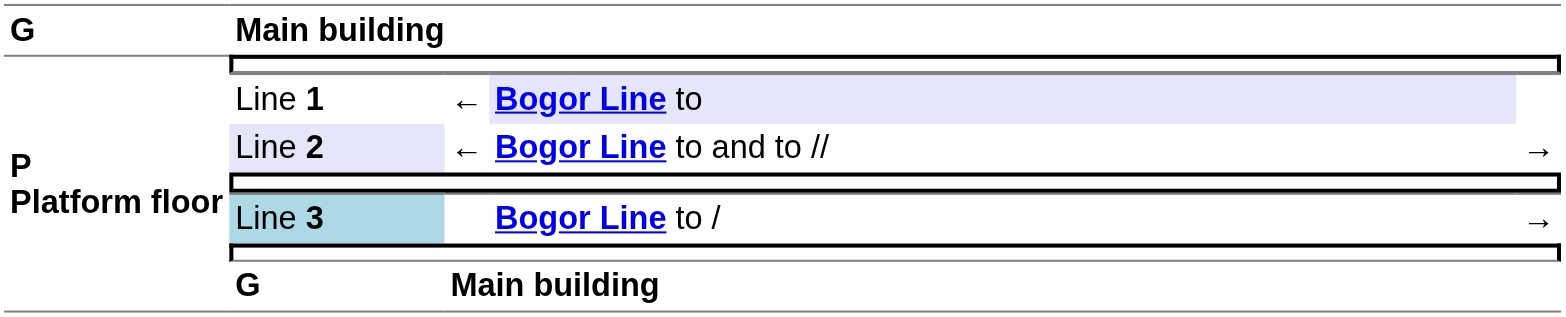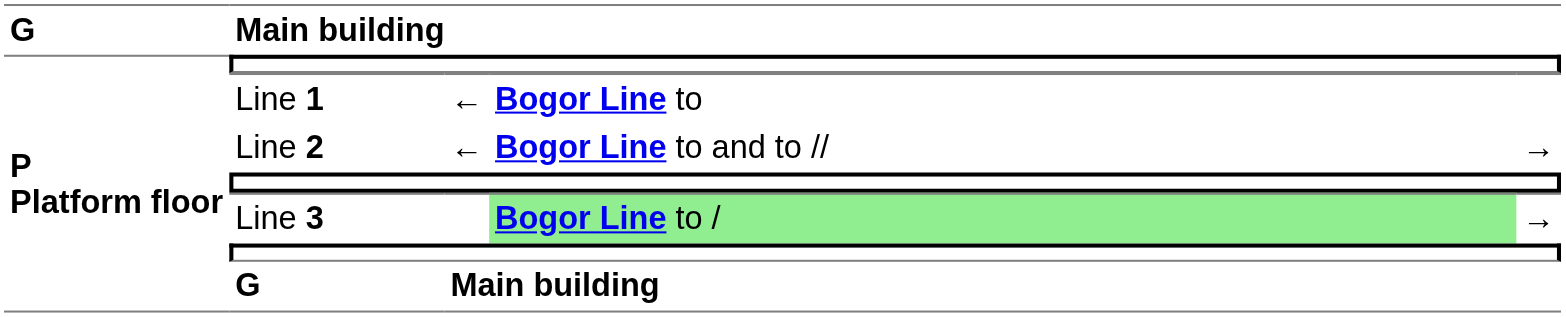(599, 98) lavender background -> (599, 98) no background
(279, 147) lavender background -> (279, 147) no background
(279, 218) lightblue background -> (279, 218) no background
(608, 218) no background -> (608, 218) lightgreen background
